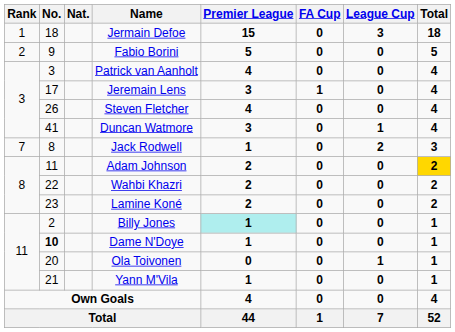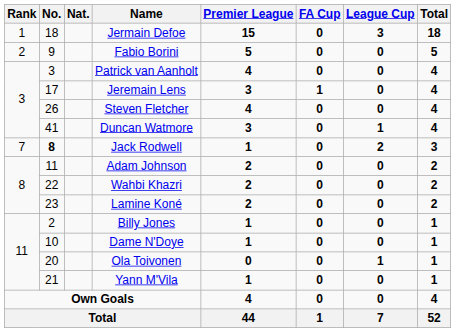(52, 147) normal -> (52, 147) bold
(434, 166) gold background -> (434, 166) no background
(248, 223) paleturquoise background -> (248, 223) no background
(52, 242) bold -> (52, 242) normal
